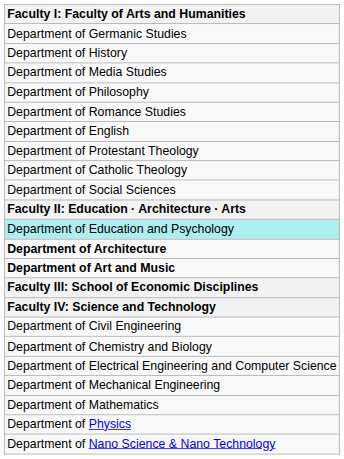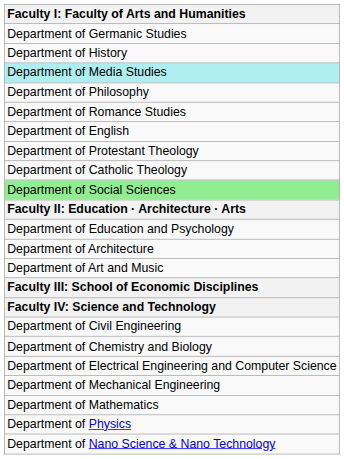(87, 72) no background -> (87, 72) paleturquoise background
(91, 190) no background -> (91, 190) lightgreen background
(121, 229) paleturquoise background -> (121, 229) no background
(87, 248) bold -> (80, 248) normal
(91, 268) bold -> (85, 268) normal
